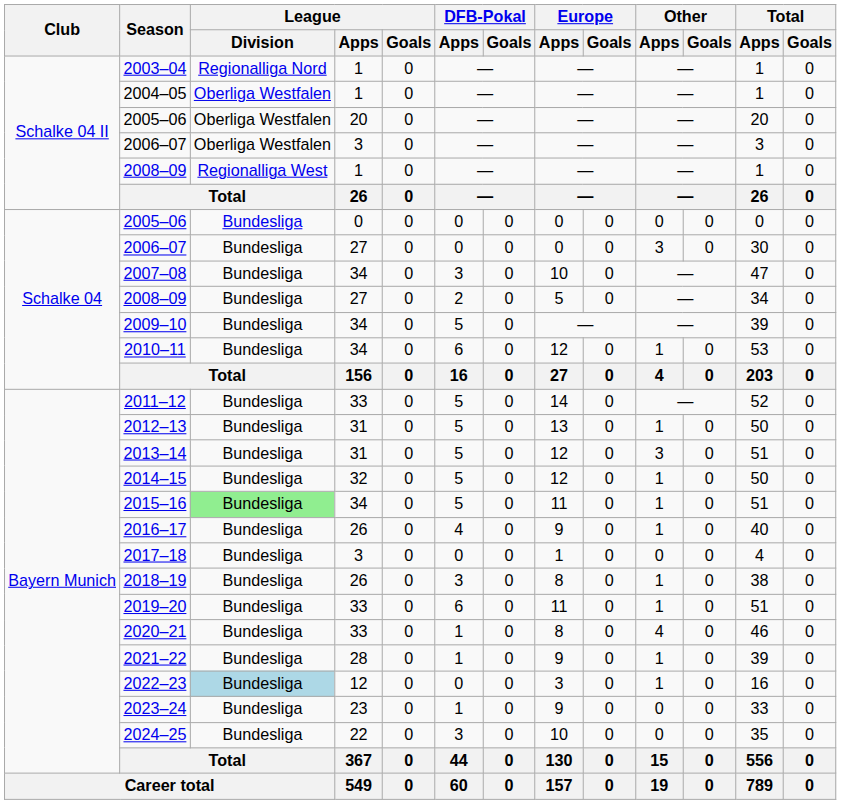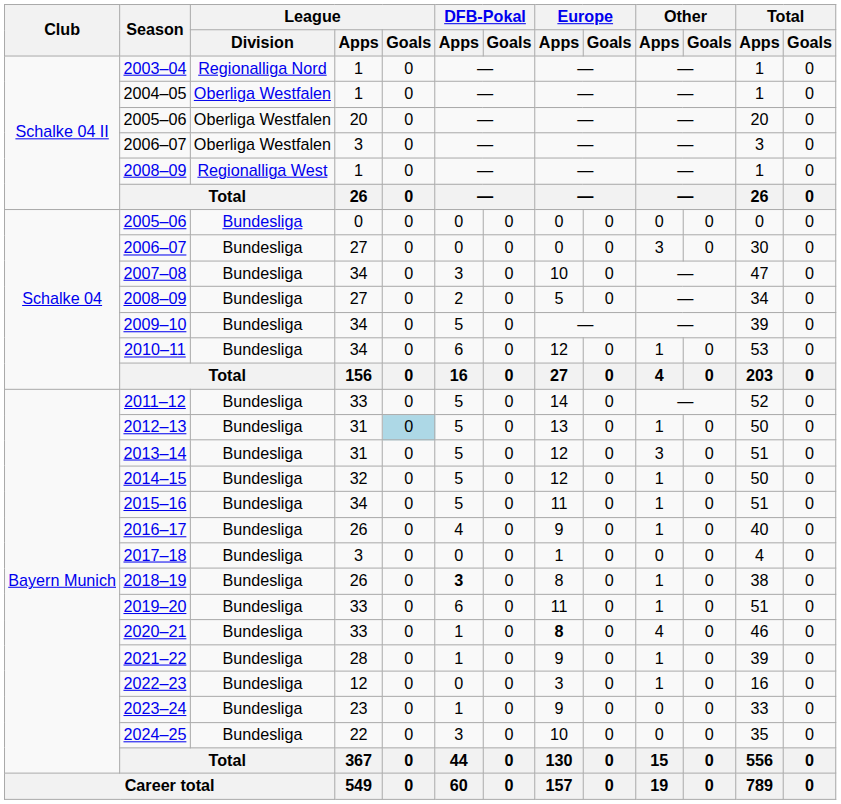(409, 427) no background -> (409, 427) lightblue background
(262, 504) lightgreen background -> (262, 504) no background
(459, 581) normal -> (459, 581) bold
(559, 632) normal -> (559, 632) bold
(262, 683) lightblue background -> (262, 683) no background
